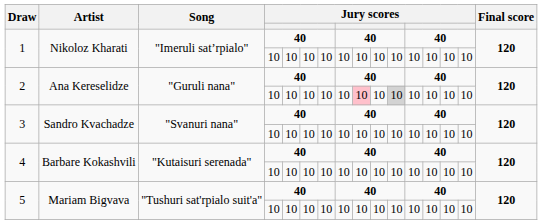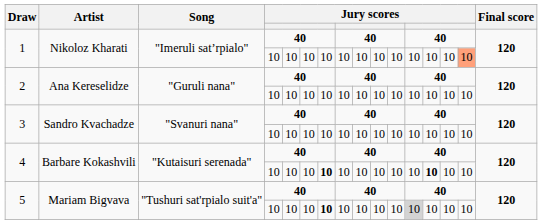(467, 57) no background -> (467, 57) lightsalmon background
(361, 95) pink background -> (361, 95) no background
(396, 95) lightgrey background -> (396, 95) no background
(326, 171) normal -> (326, 171) bold
(432, 171) normal -> (432, 171) bold
(326, 209) normal -> (326, 209) bold
(414, 209) no background -> (414, 209) lightgrey background
